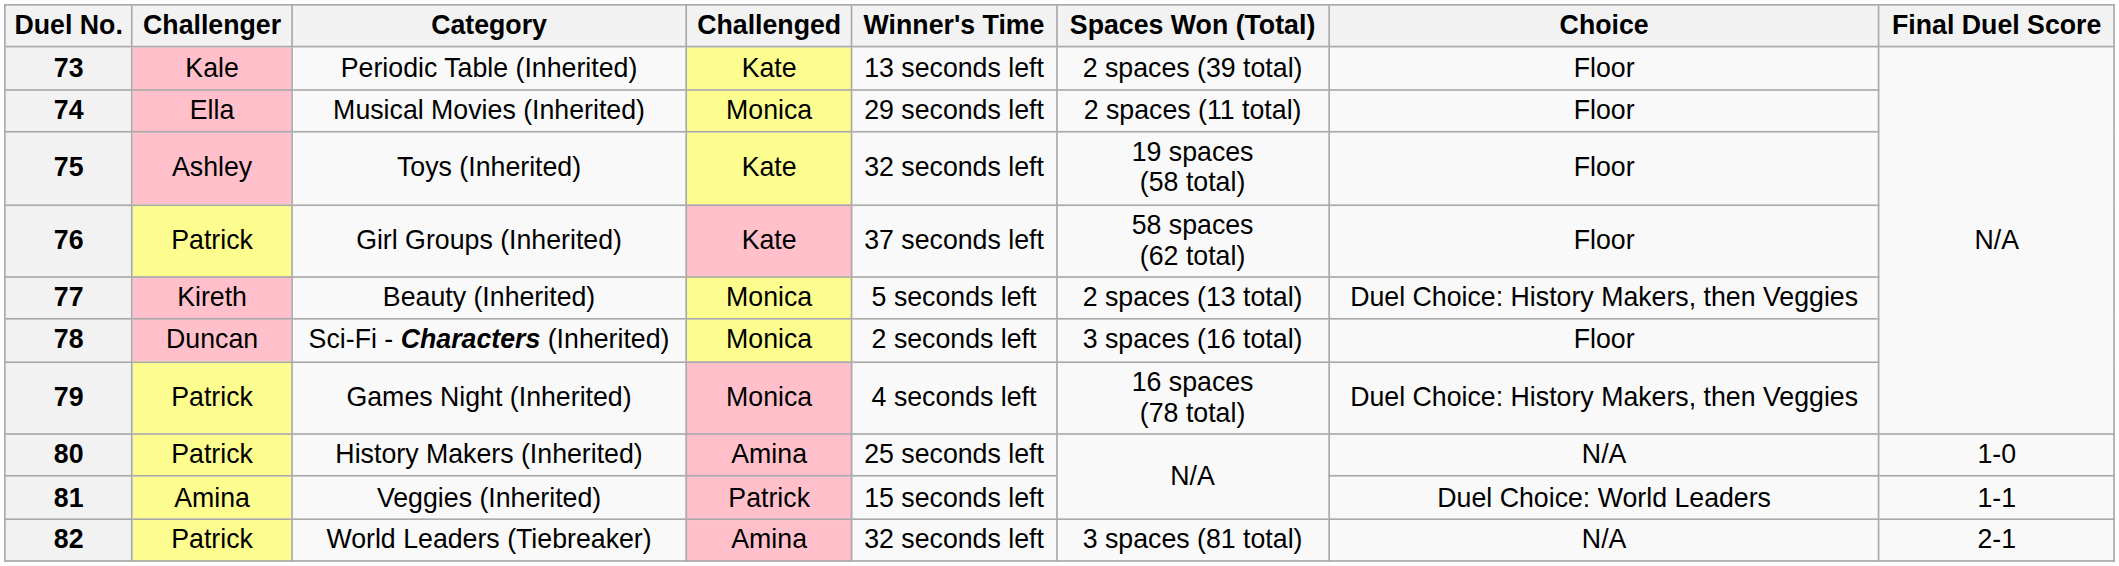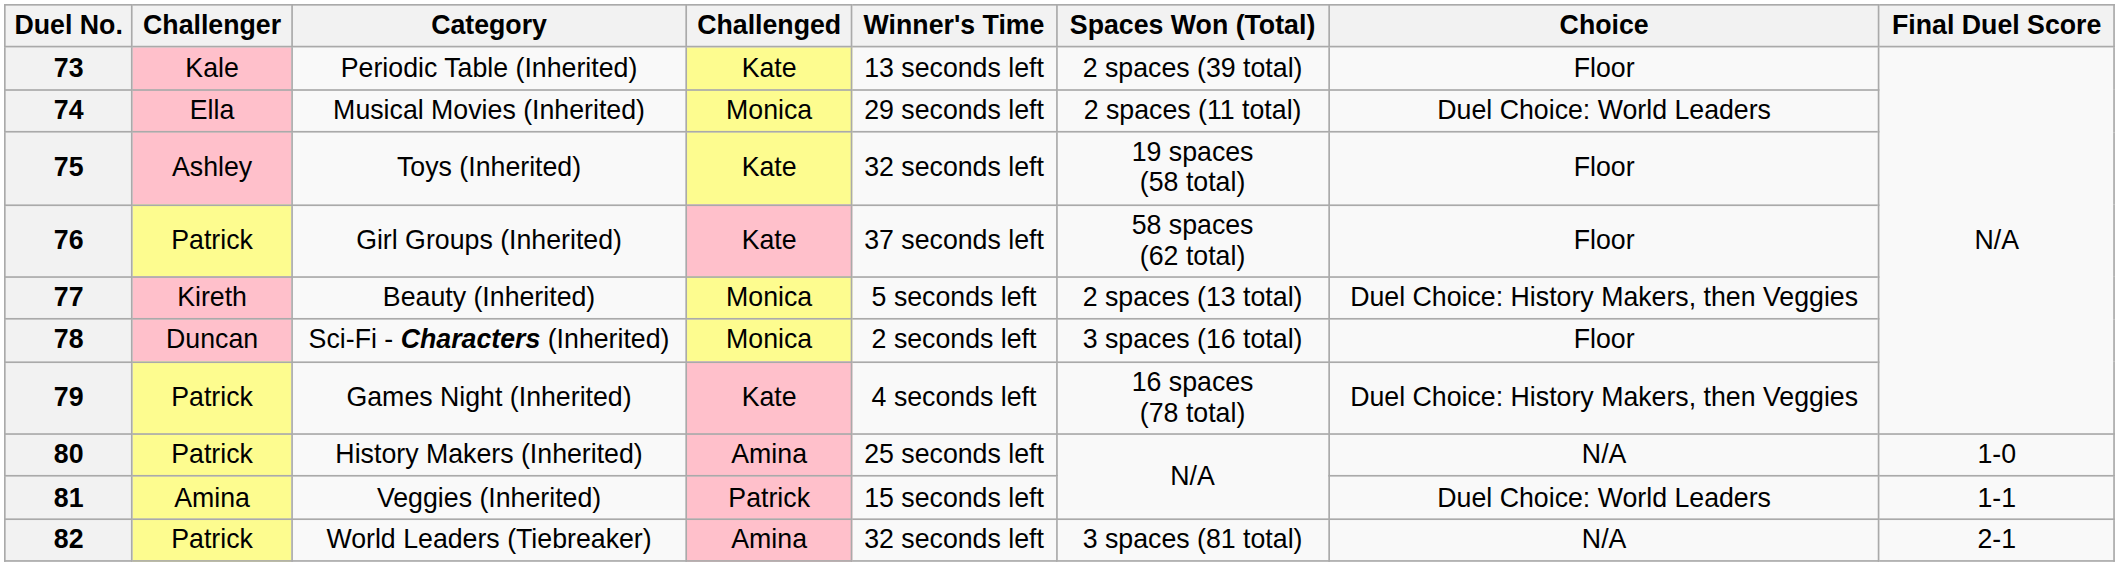(1604, 110) Floor -> (1604, 110) Duel Choice: World Leaders
(769, 397) Monica -> (769, 397) Kate
